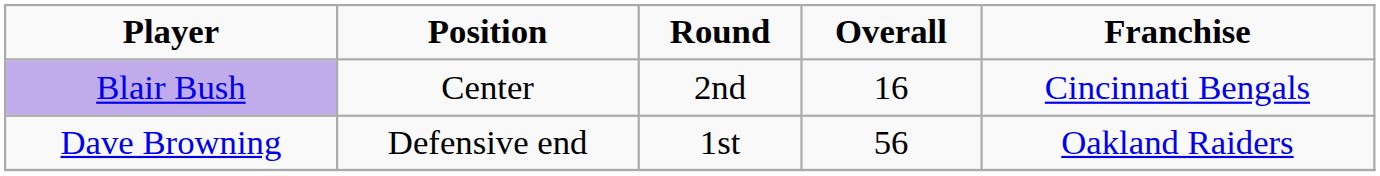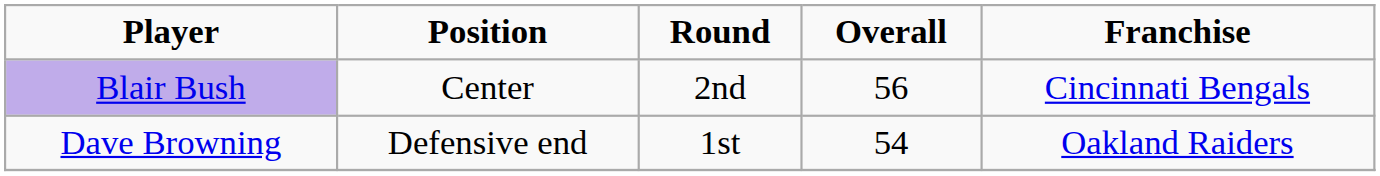(891, 87) 16 -> (891, 87) 56
(891, 142) 56 -> (891, 142) 54
